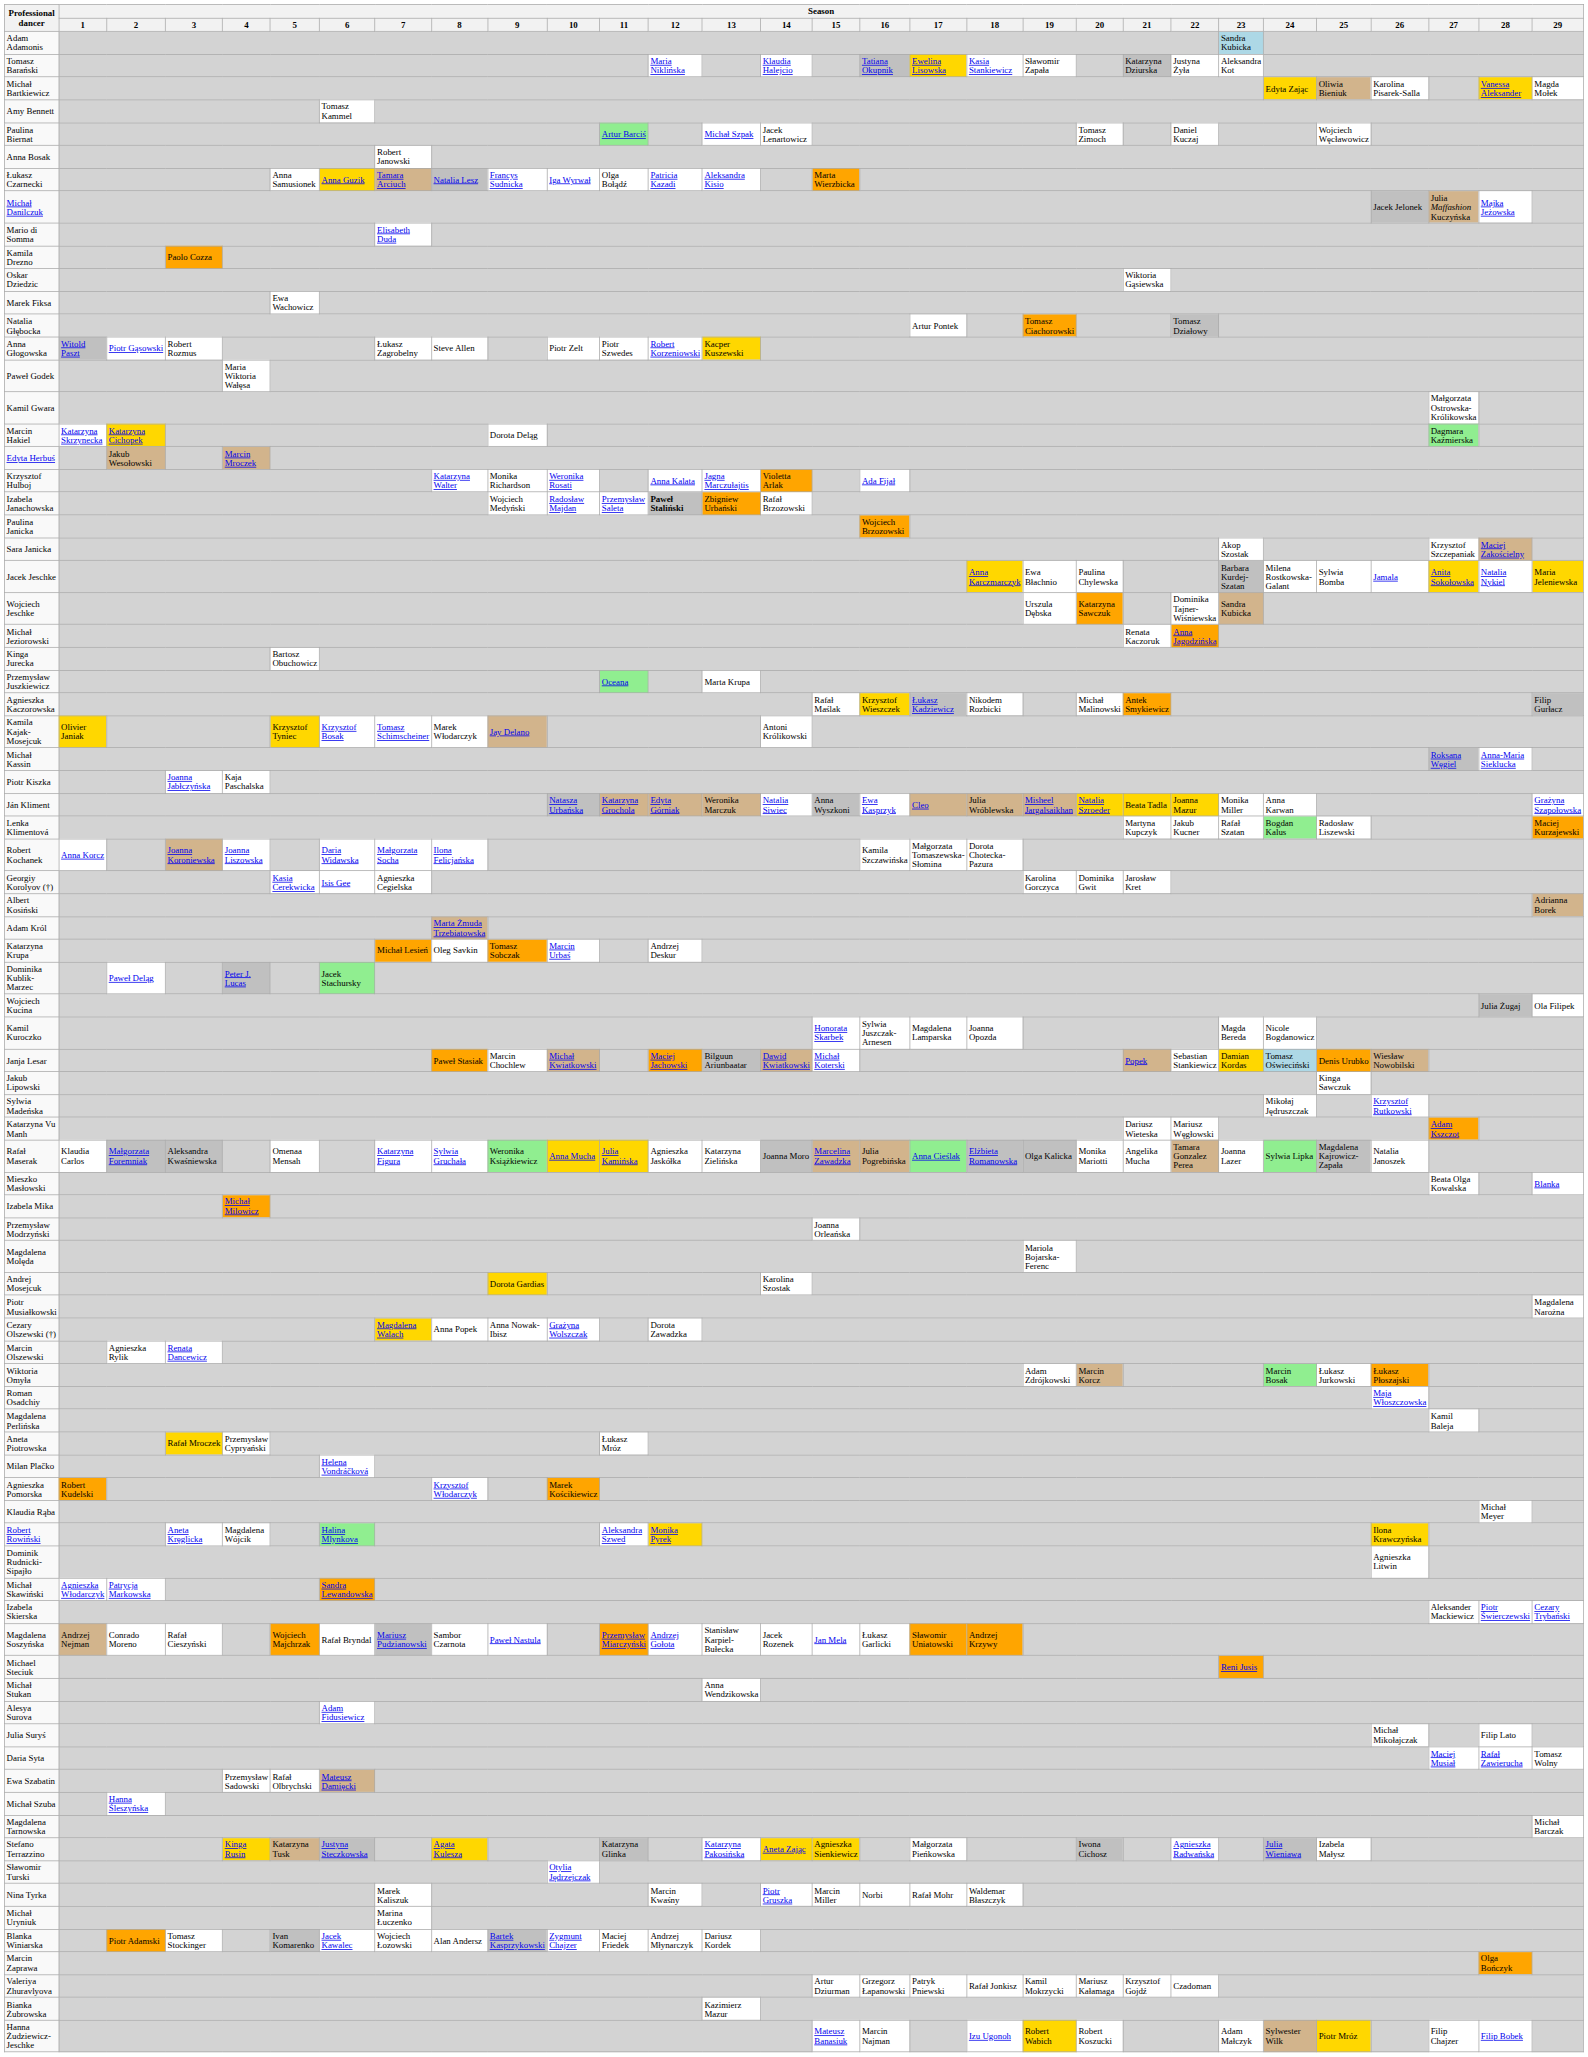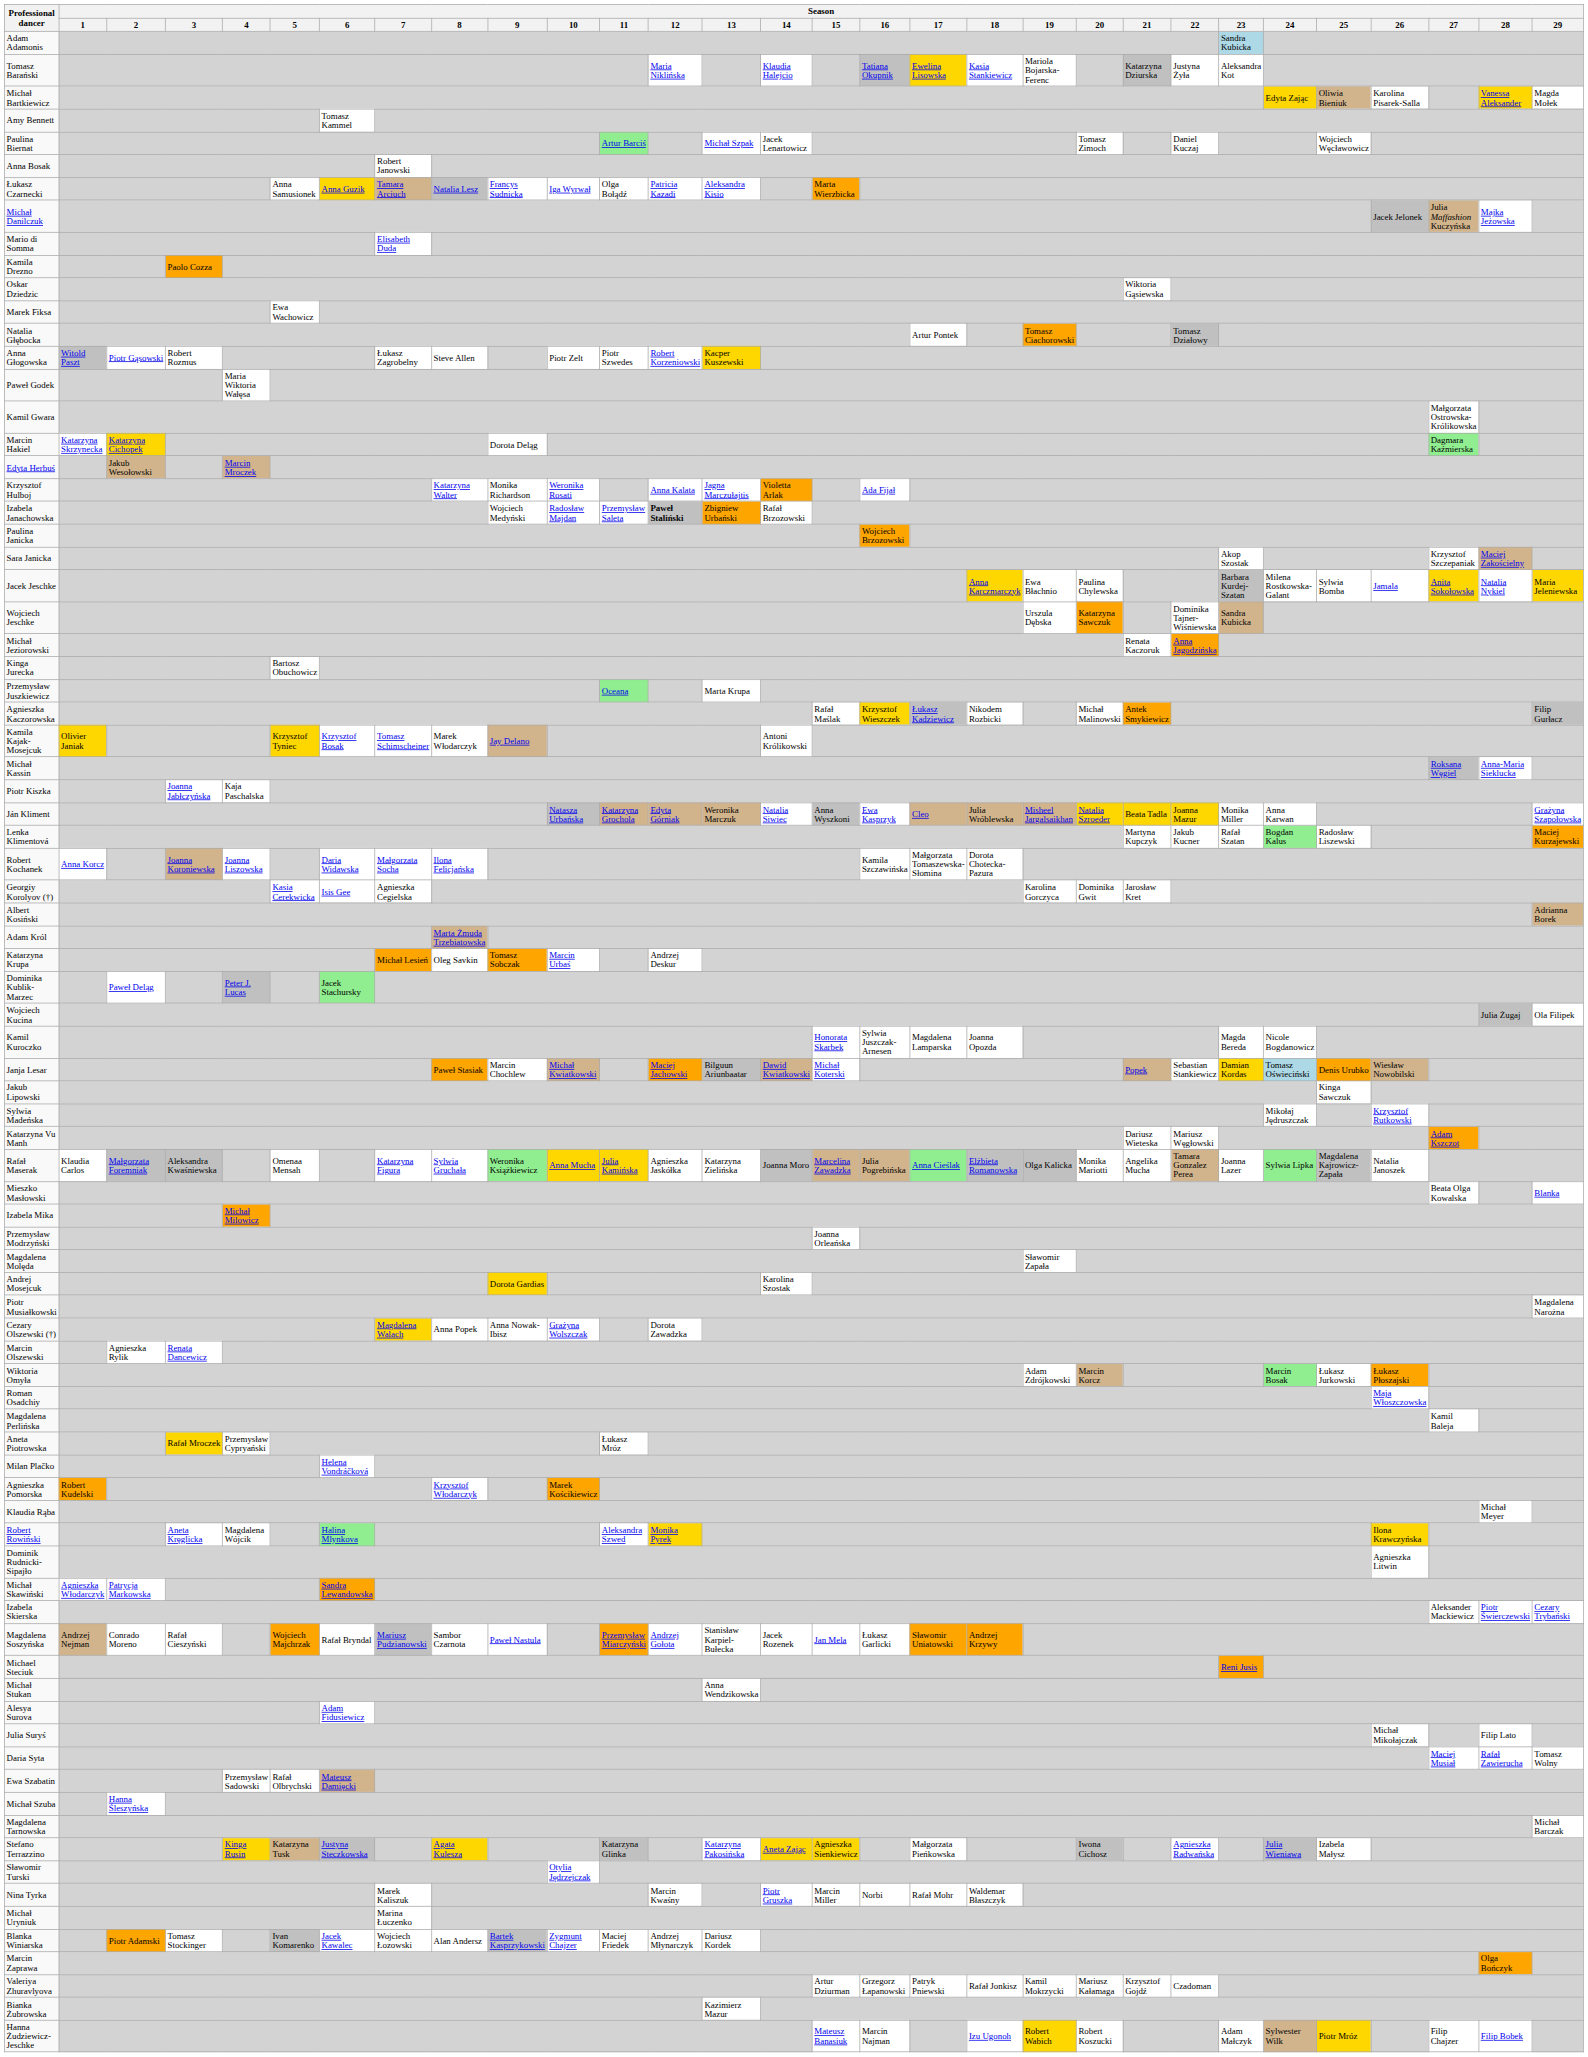(1042, 66) Sławomir Zapała -> (1042, 70) Mariola Bojarska-Ferenc
(1042, 1256) Mariola Bojarska-Ferenc -> (1042, 1261) Sławomir Zapała
